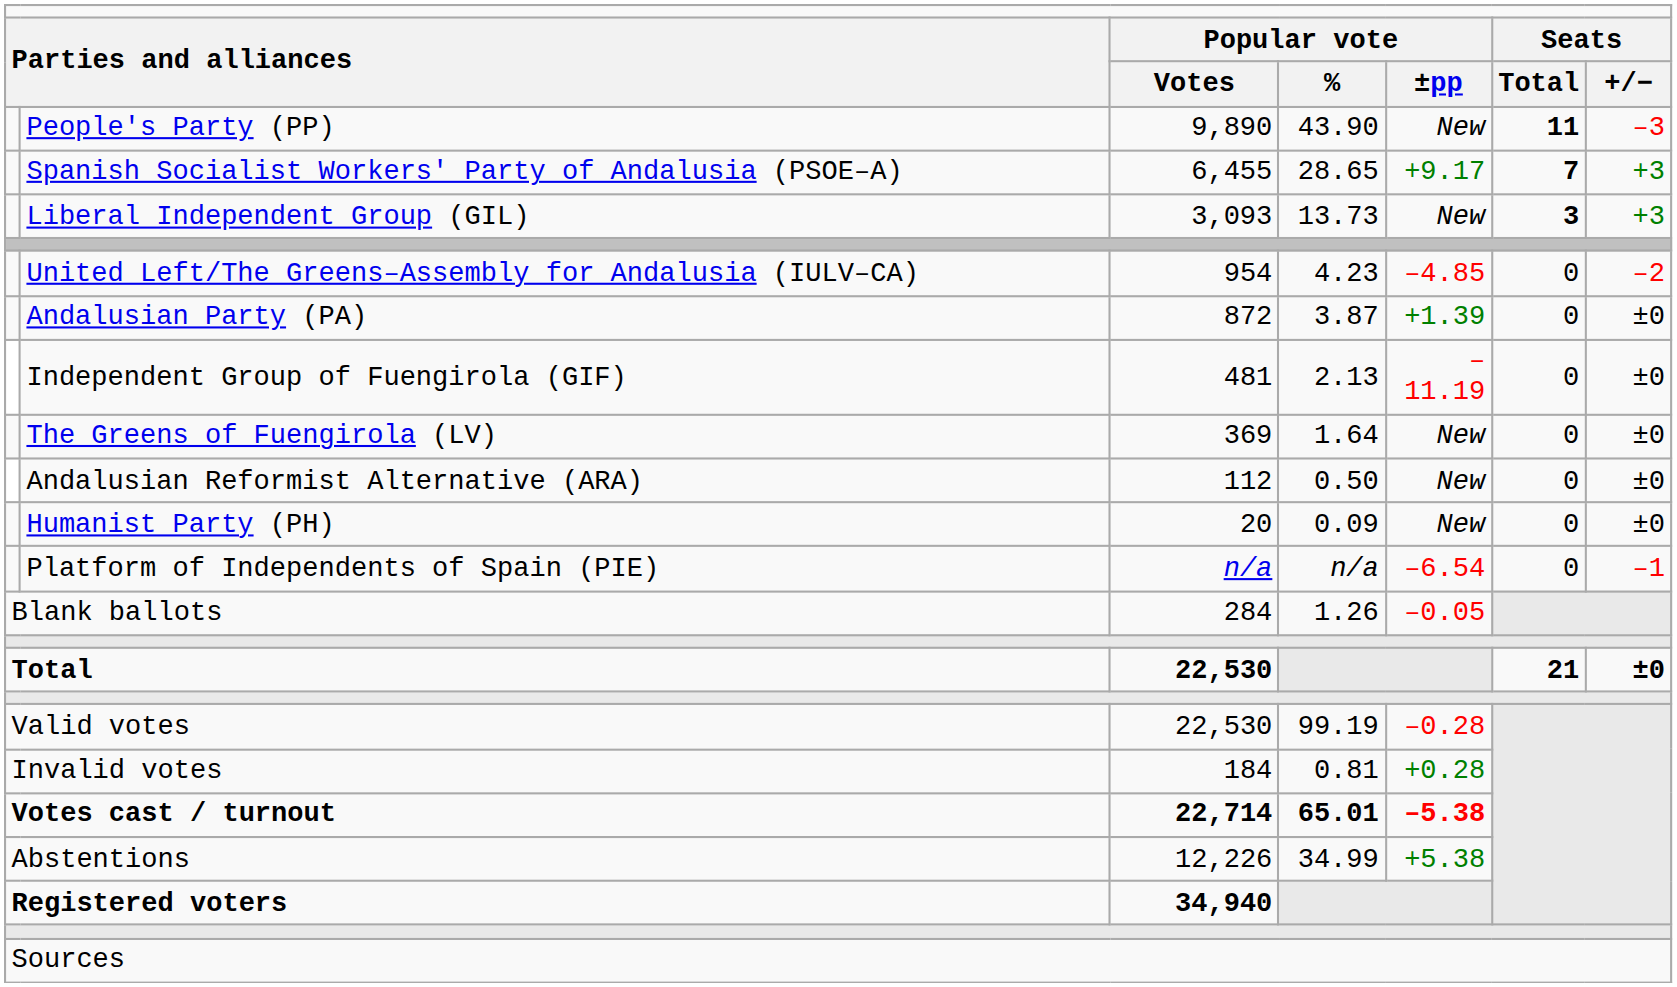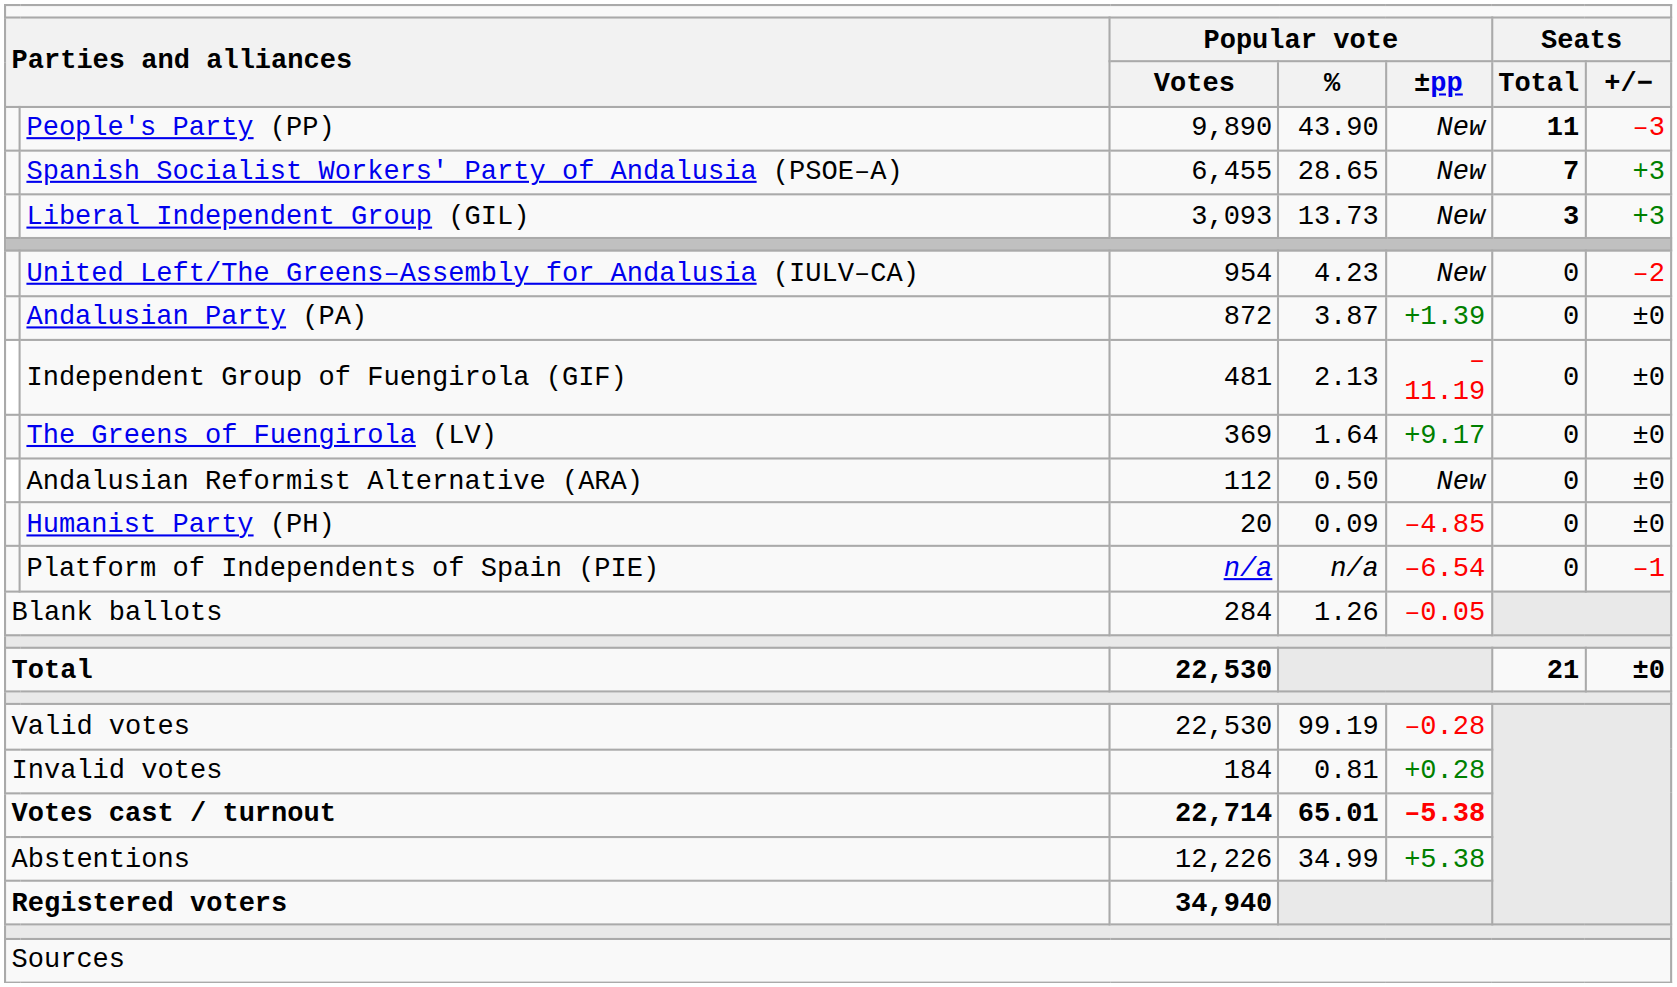(1445, 172) +9.17 -> (1461, 172) New
(1445, 273) –4.85 -> (1461, 273) New
(1461, 437) New -> (1445, 437) +9.17
(1461, 525) New -> (1445, 525) –4.85
